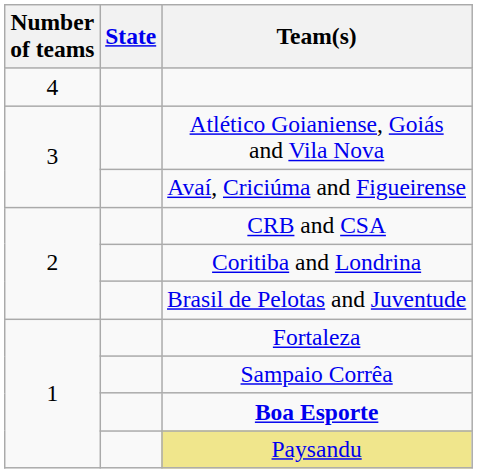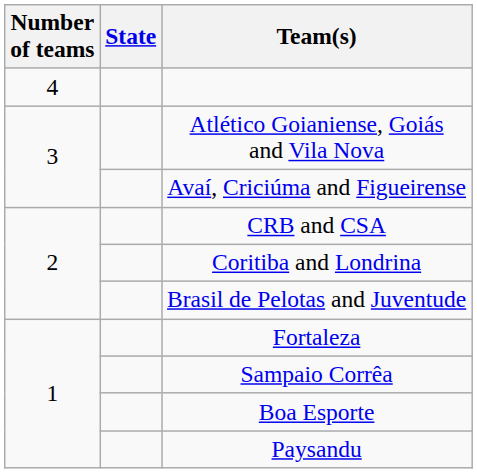(317, 411) bold -> (317, 411) normal
(317, 449) khaki background -> (317, 449) no background
